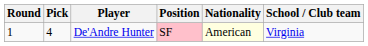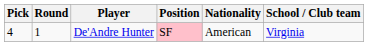columns swapped: (24, 13) <-> (57, 13)
(228, 32) lightyellow background -> (228, 32) no background
